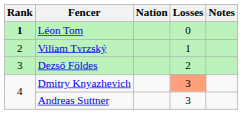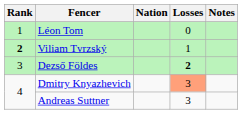(20, 30) bold -> (20, 30) normal
(20, 48) normal -> (20, 48) bold
(188, 65) normal -> (188, 65) bold
